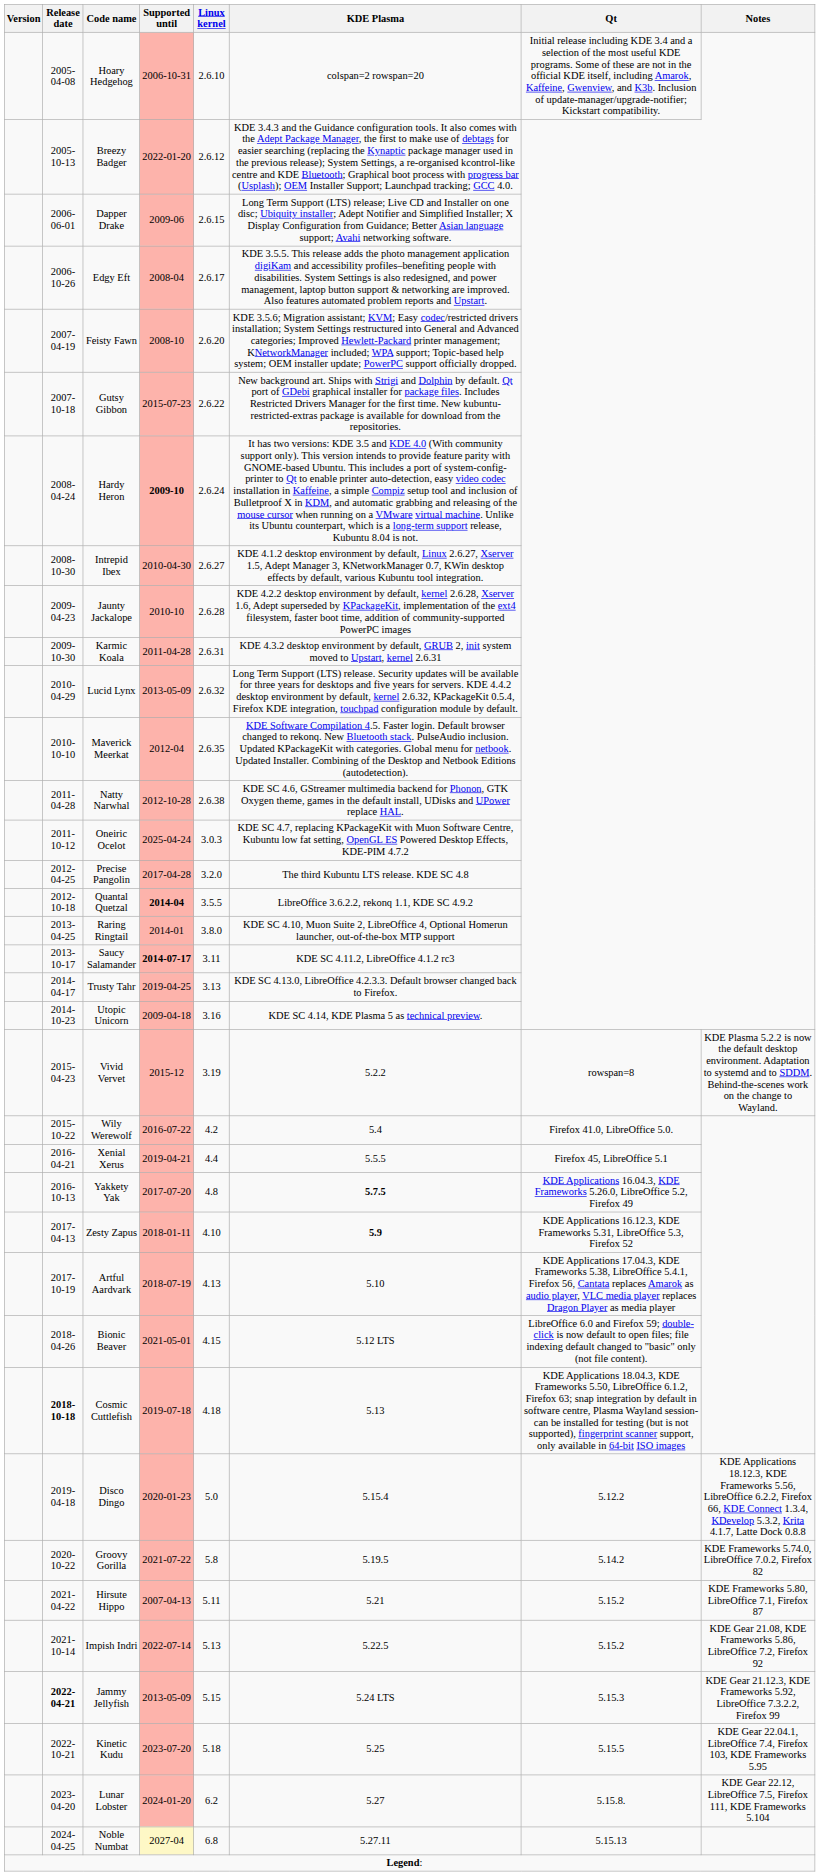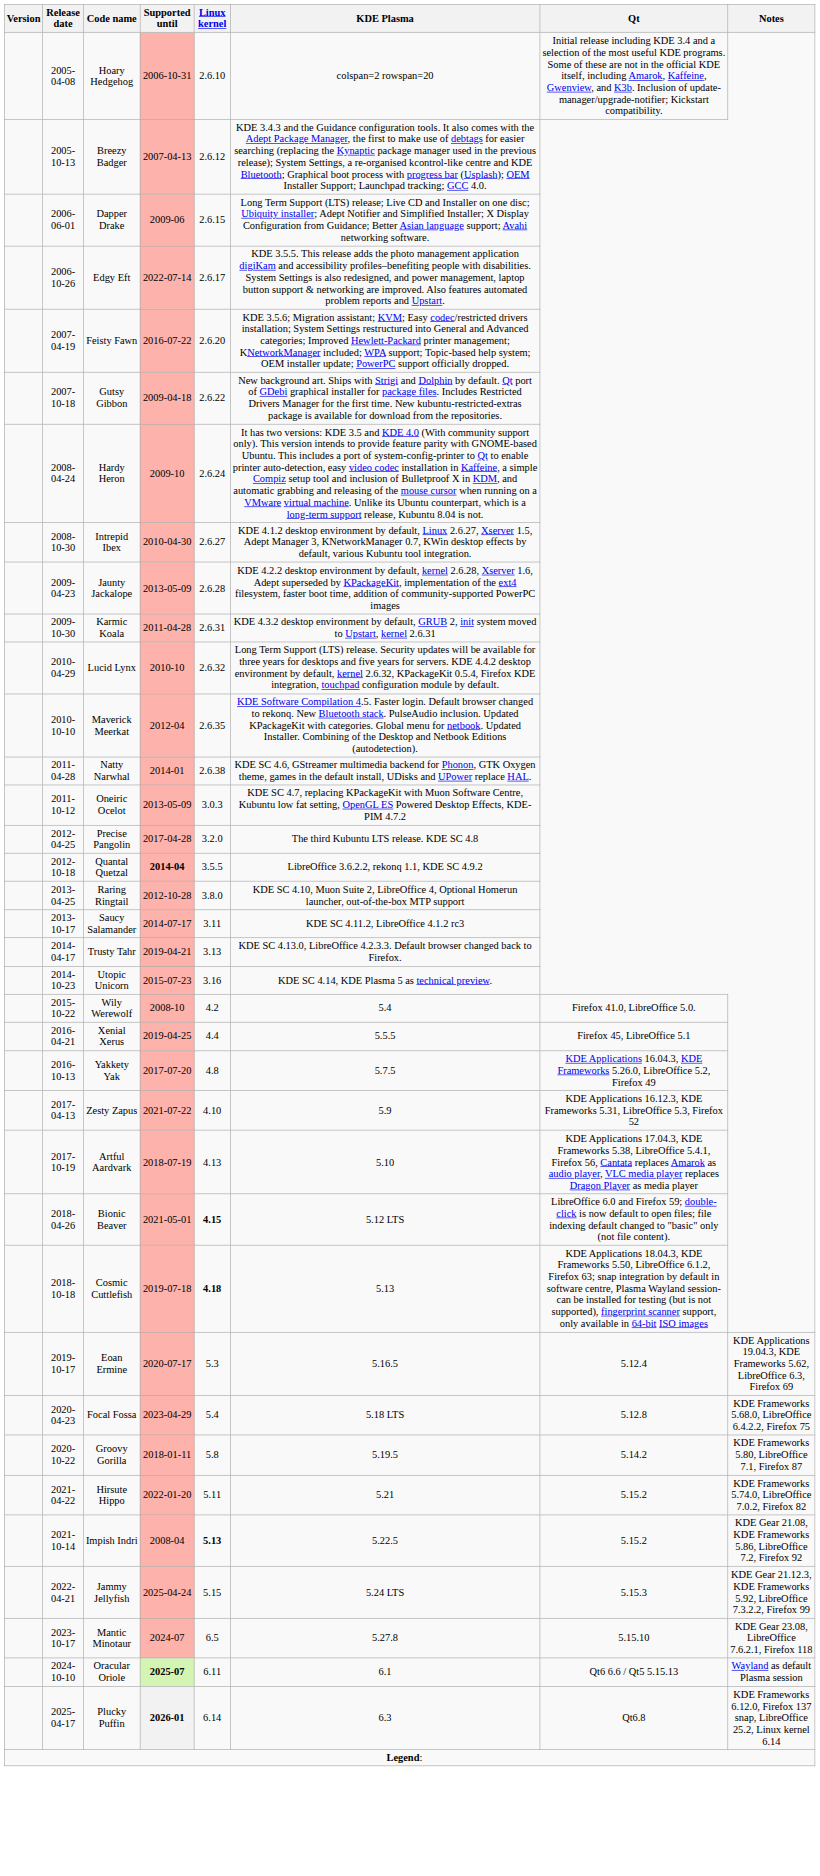(167, 156) 2022-01-20 -> (167, 156) 2007-04-13
(167, 277) 2008-04 -> (167, 277) 2022-07-14
(167, 340) 2008-10 -> (167, 340) 2016-07-22
(167, 404) 2015-07-23 -> (167, 398) 2009-04-18
(167, 490) bold -> (167, 473) normal
(167, 611) 2010-10 -> (167, 588) 2013-05-09
(167, 691) 2013-05-09 -> (167, 668) 2010-10
(167, 800) 2012-10-28 -> (167, 771) 2014-01
(167, 840) 2025-04-24 -> (167, 805) 2013-05-09
(167, 930) 2014-01 -> (167, 895) 2012-10-28
(167, 958) bold -> (167, 923) normal
(167, 987) 2019-04-25 -> (167, 952) 2019-04-21
(167, 1015) 2009-04-18 -> (167, 980) 2015-07-23
- row: (111, 1072)
(167, 1130) 2016-07-22 -> (167, 1008) 2008-10
(167, 1158) 2019-04-21 -> (167, 1036) 2019-04-25
(375, 1192) bold -> (385, 1070) normal
(167, 1232) 2018-01-11 -> (167, 1110) 2021-07-22
(375, 1232) bold -> (385, 1110) normal
(211, 1341) normal -> (212, 1219) bold
(63, 1410) bold -> (63, 1288) normal
(211, 1410) normal -> (212, 1288) bold
- row: (111, 1497)
+ row: (112, 1363)
+ row: (112, 1415)
(167, 1560) 2021-07-22 -> (167, 1455) 2018-01-11
(758, 1560) KDE Frameworks 5.74.0, LibreOffice 7.0.2, Firefox 82 -> (771, 1455) KDE Frameworks 5.80, LibreOffice 7.1, Firefox 87
(167, 1600) 2007-04-13 -> (167, 1495) 2022-01-20
(758, 1600) KDE Frameworks 5.80, LibreOffice 7.1, Firefox 87 -> (771, 1495) KDE Frameworks 5.74.0, LibreOffice 7.0.2, Firefox 82
(167, 1646) 2022-07-14 -> (167, 1540) 2008-04
(211, 1646) normal -> (212, 1540) bold
(63, 1697) bold -> (63, 1592) normal
(167, 1697) 2013-05-09 -> (167, 1592) 2025-04-24
- row: (111, 1749)
- row: (111, 1800)
+ row: (112, 1638)
- row: (111, 1840)
+ row: (112, 1672)
+ row: (112, 1718)
